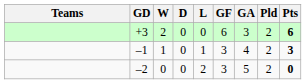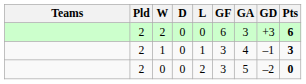columns swapped: (269, 13) <-> (142, 13)
